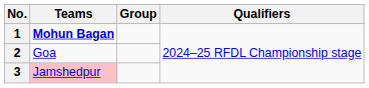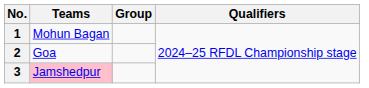(73, 33) bold -> (71, 33) normal
